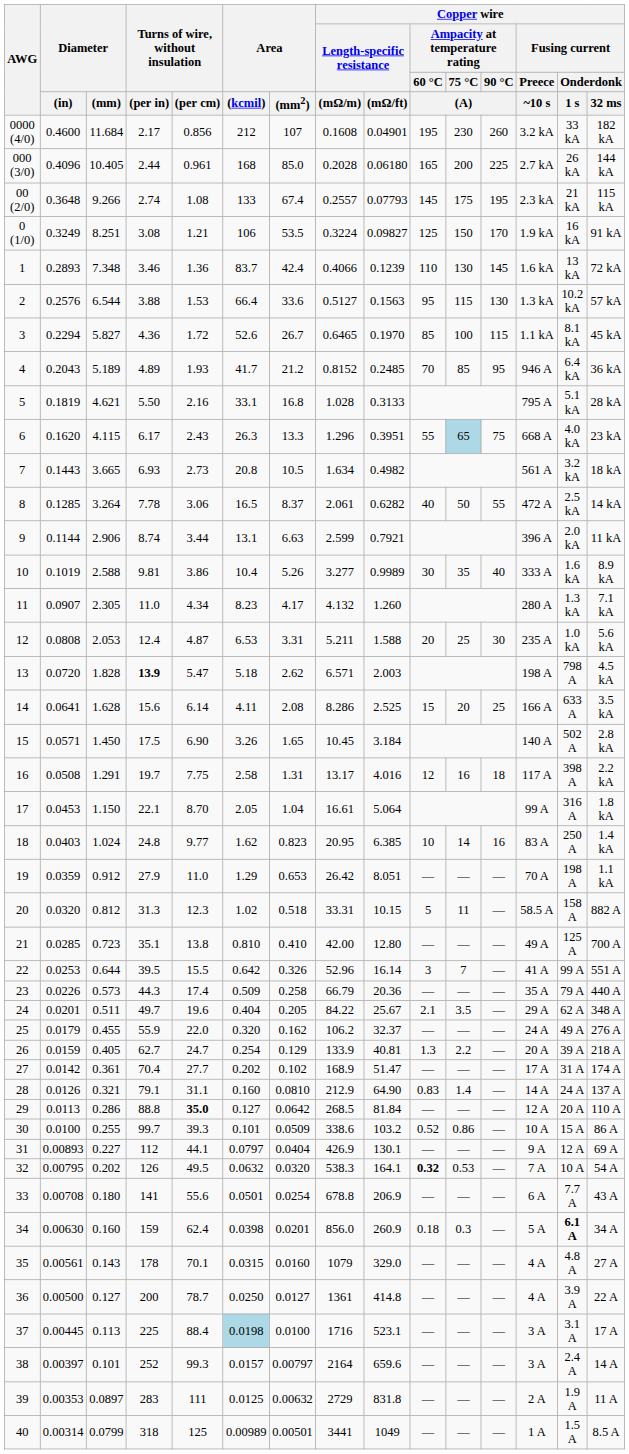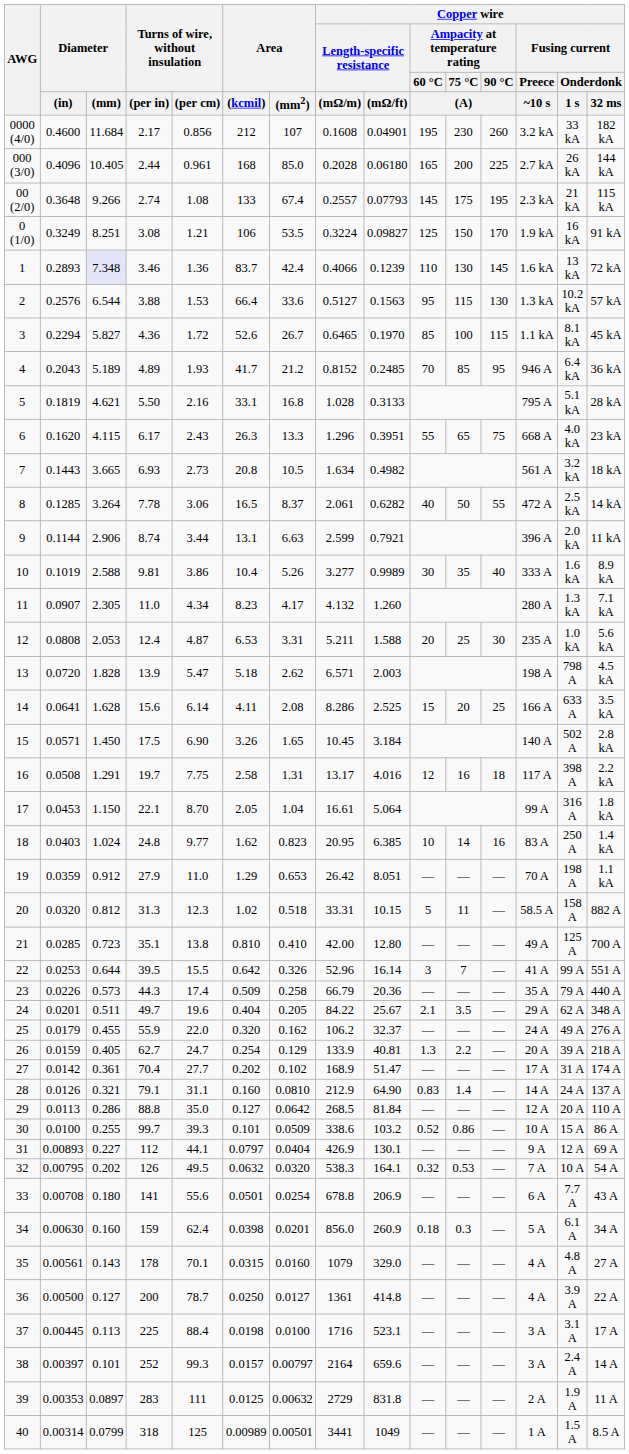(106, 267) no background -> (106, 267) lavender background
(463, 436) lightblue background -> (463, 436) no background
(149, 673) bold -> (149, 673) normal
(198, 1109) bold -> (198, 1109) normal
(428, 1168) bold -> (428, 1168) normal
(572, 1229) bold -> (572, 1229) normal
(246, 1330) lightblue background -> (246, 1330) no background
